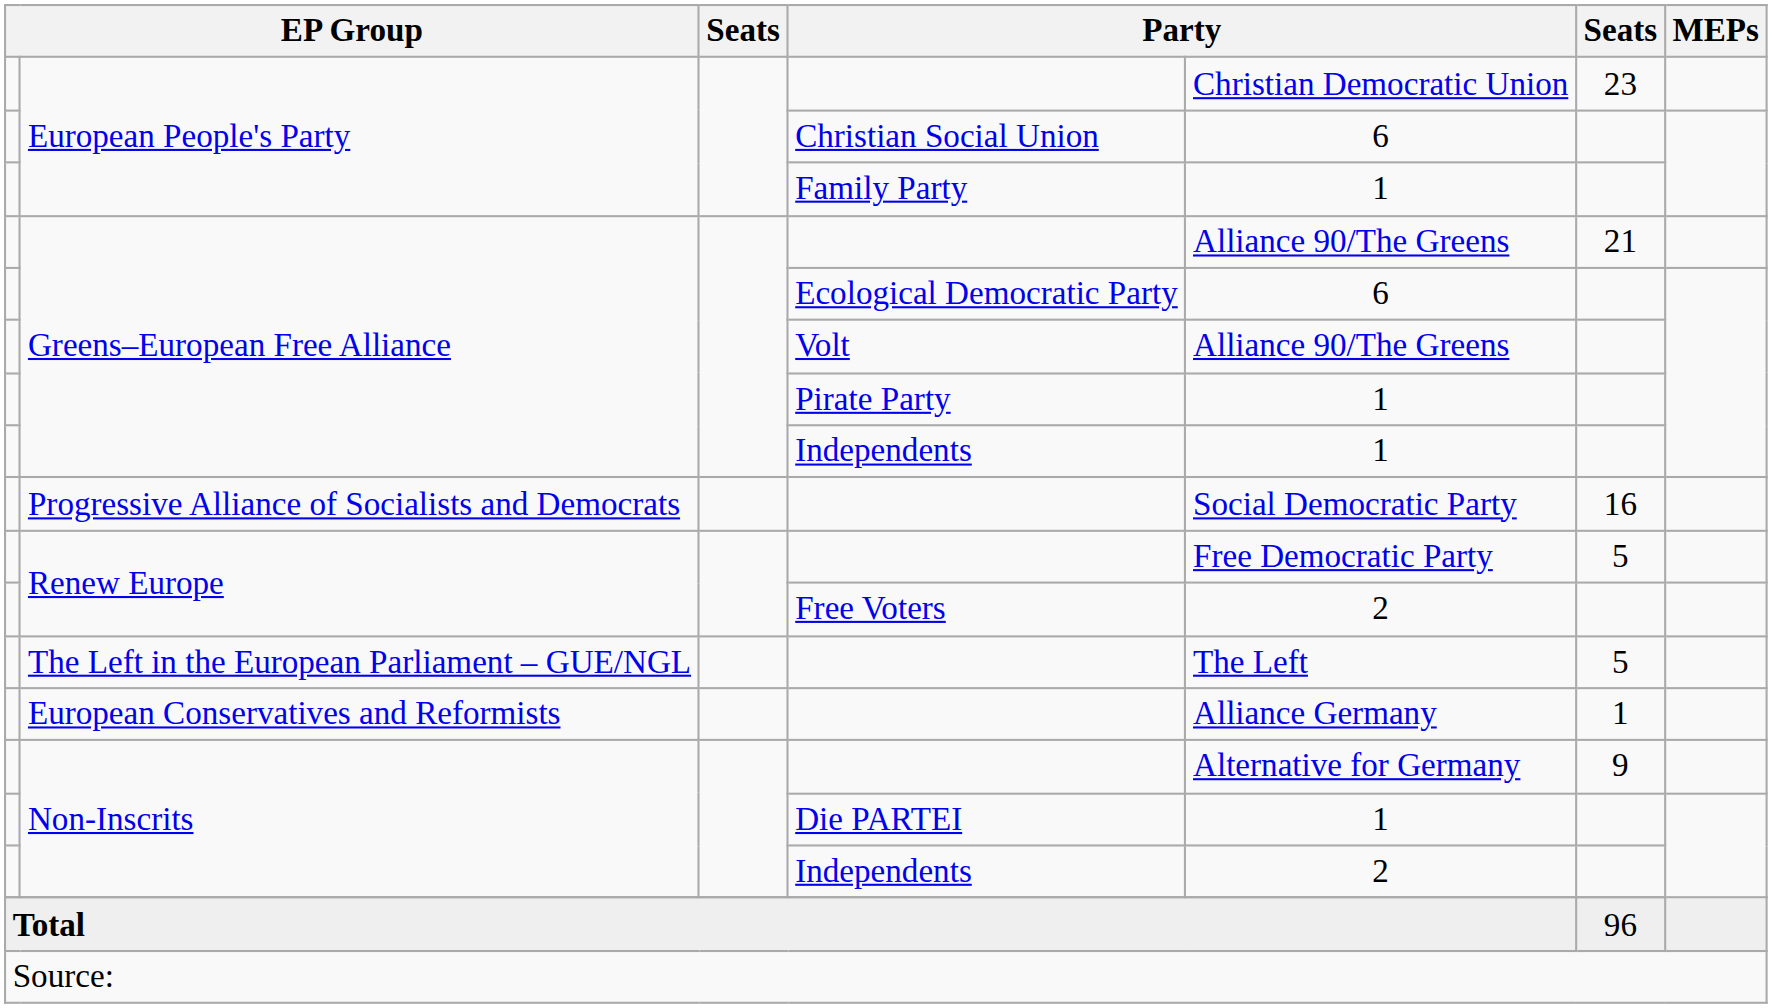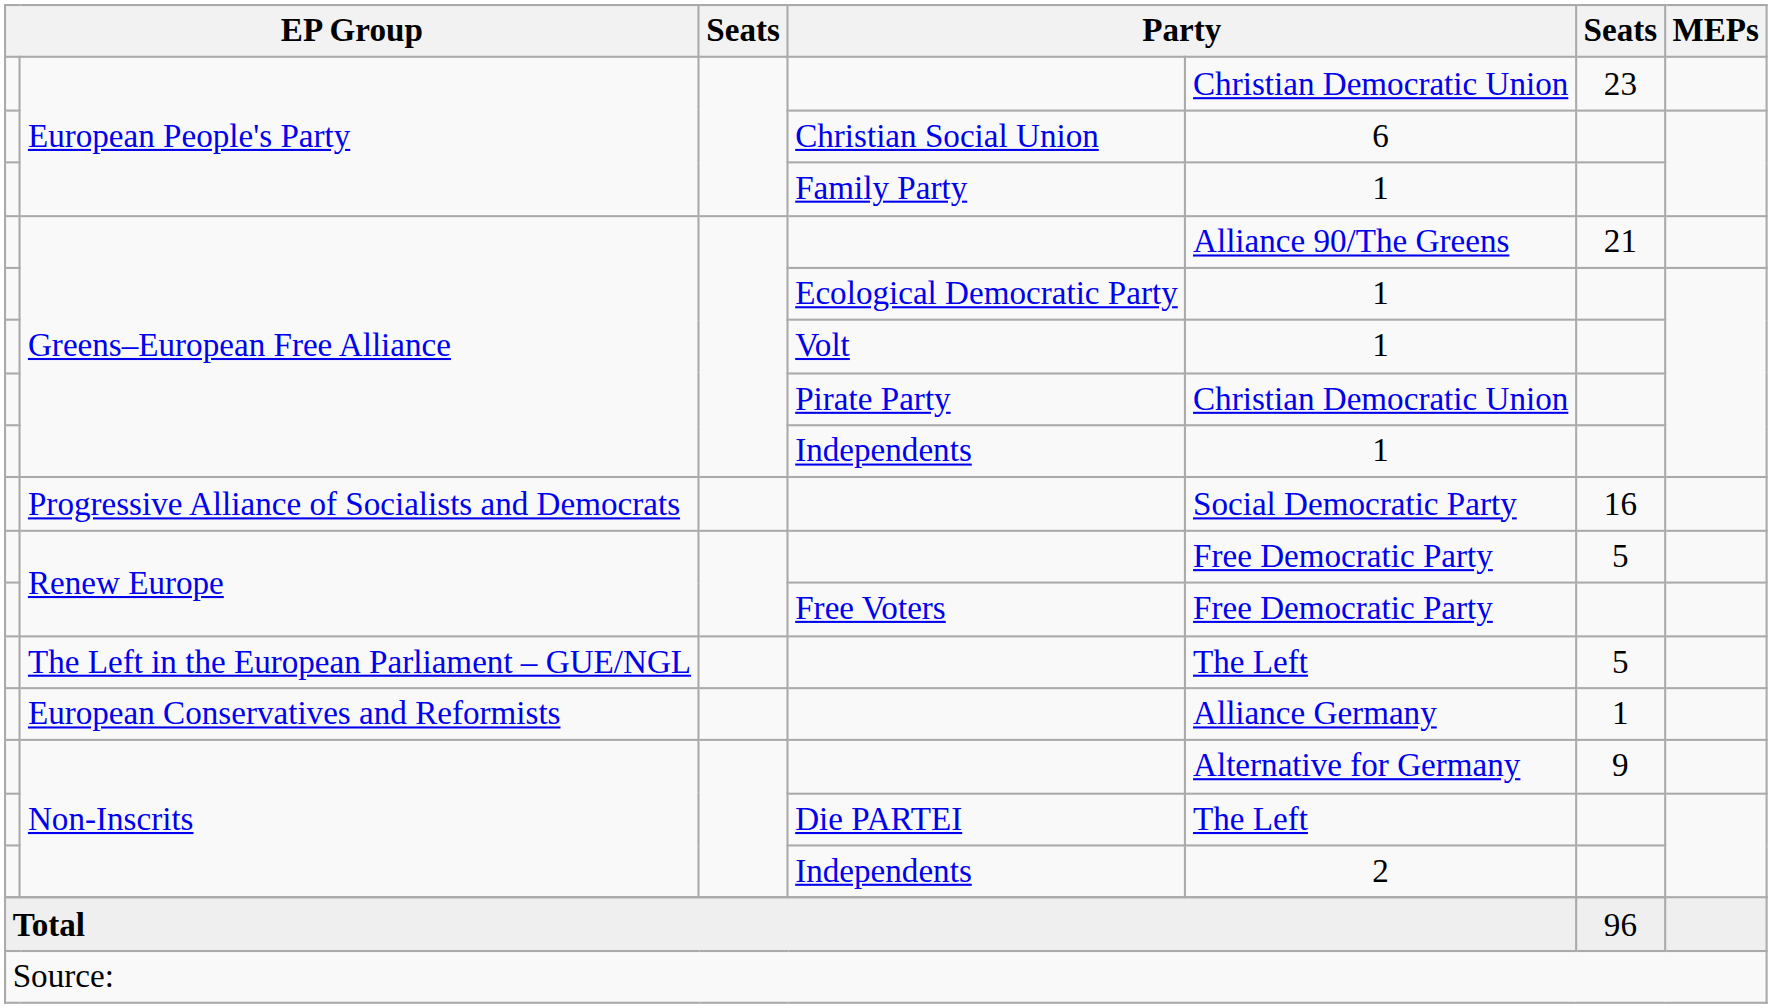(1381, 293) 6 -> (1381, 293) 1
(1351, 345) Alliance 90/The Greens -> (1381, 345) 1
(1381, 398) 1 -> (1381, 398) Christian Democratic Union
(1381, 608) 2 -> (1343, 608) Free Democratic Party
(1381, 818) 1 -> (1250, 818) The Left
